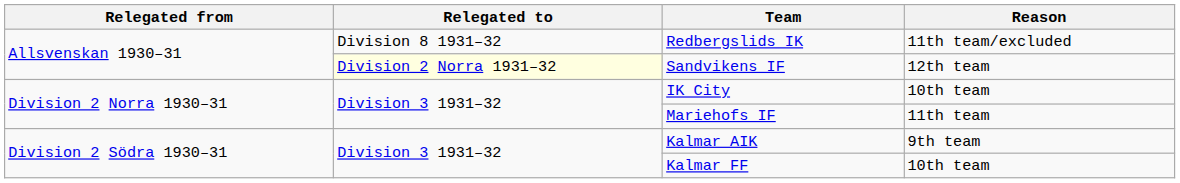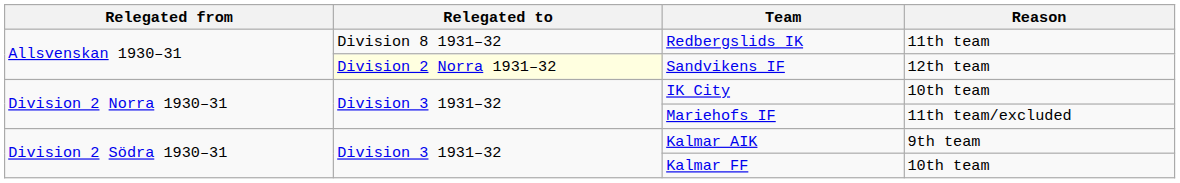(990, 42) 11th team/excluded -> (949, 42) 11th team
(949, 116) 11th team -> (990, 116) 11th team/excluded
